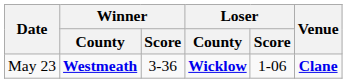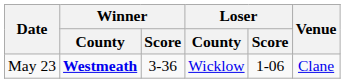(217, 66) bold -> (216, 66) normal
(318, 66) bold -> (316, 66) normal
